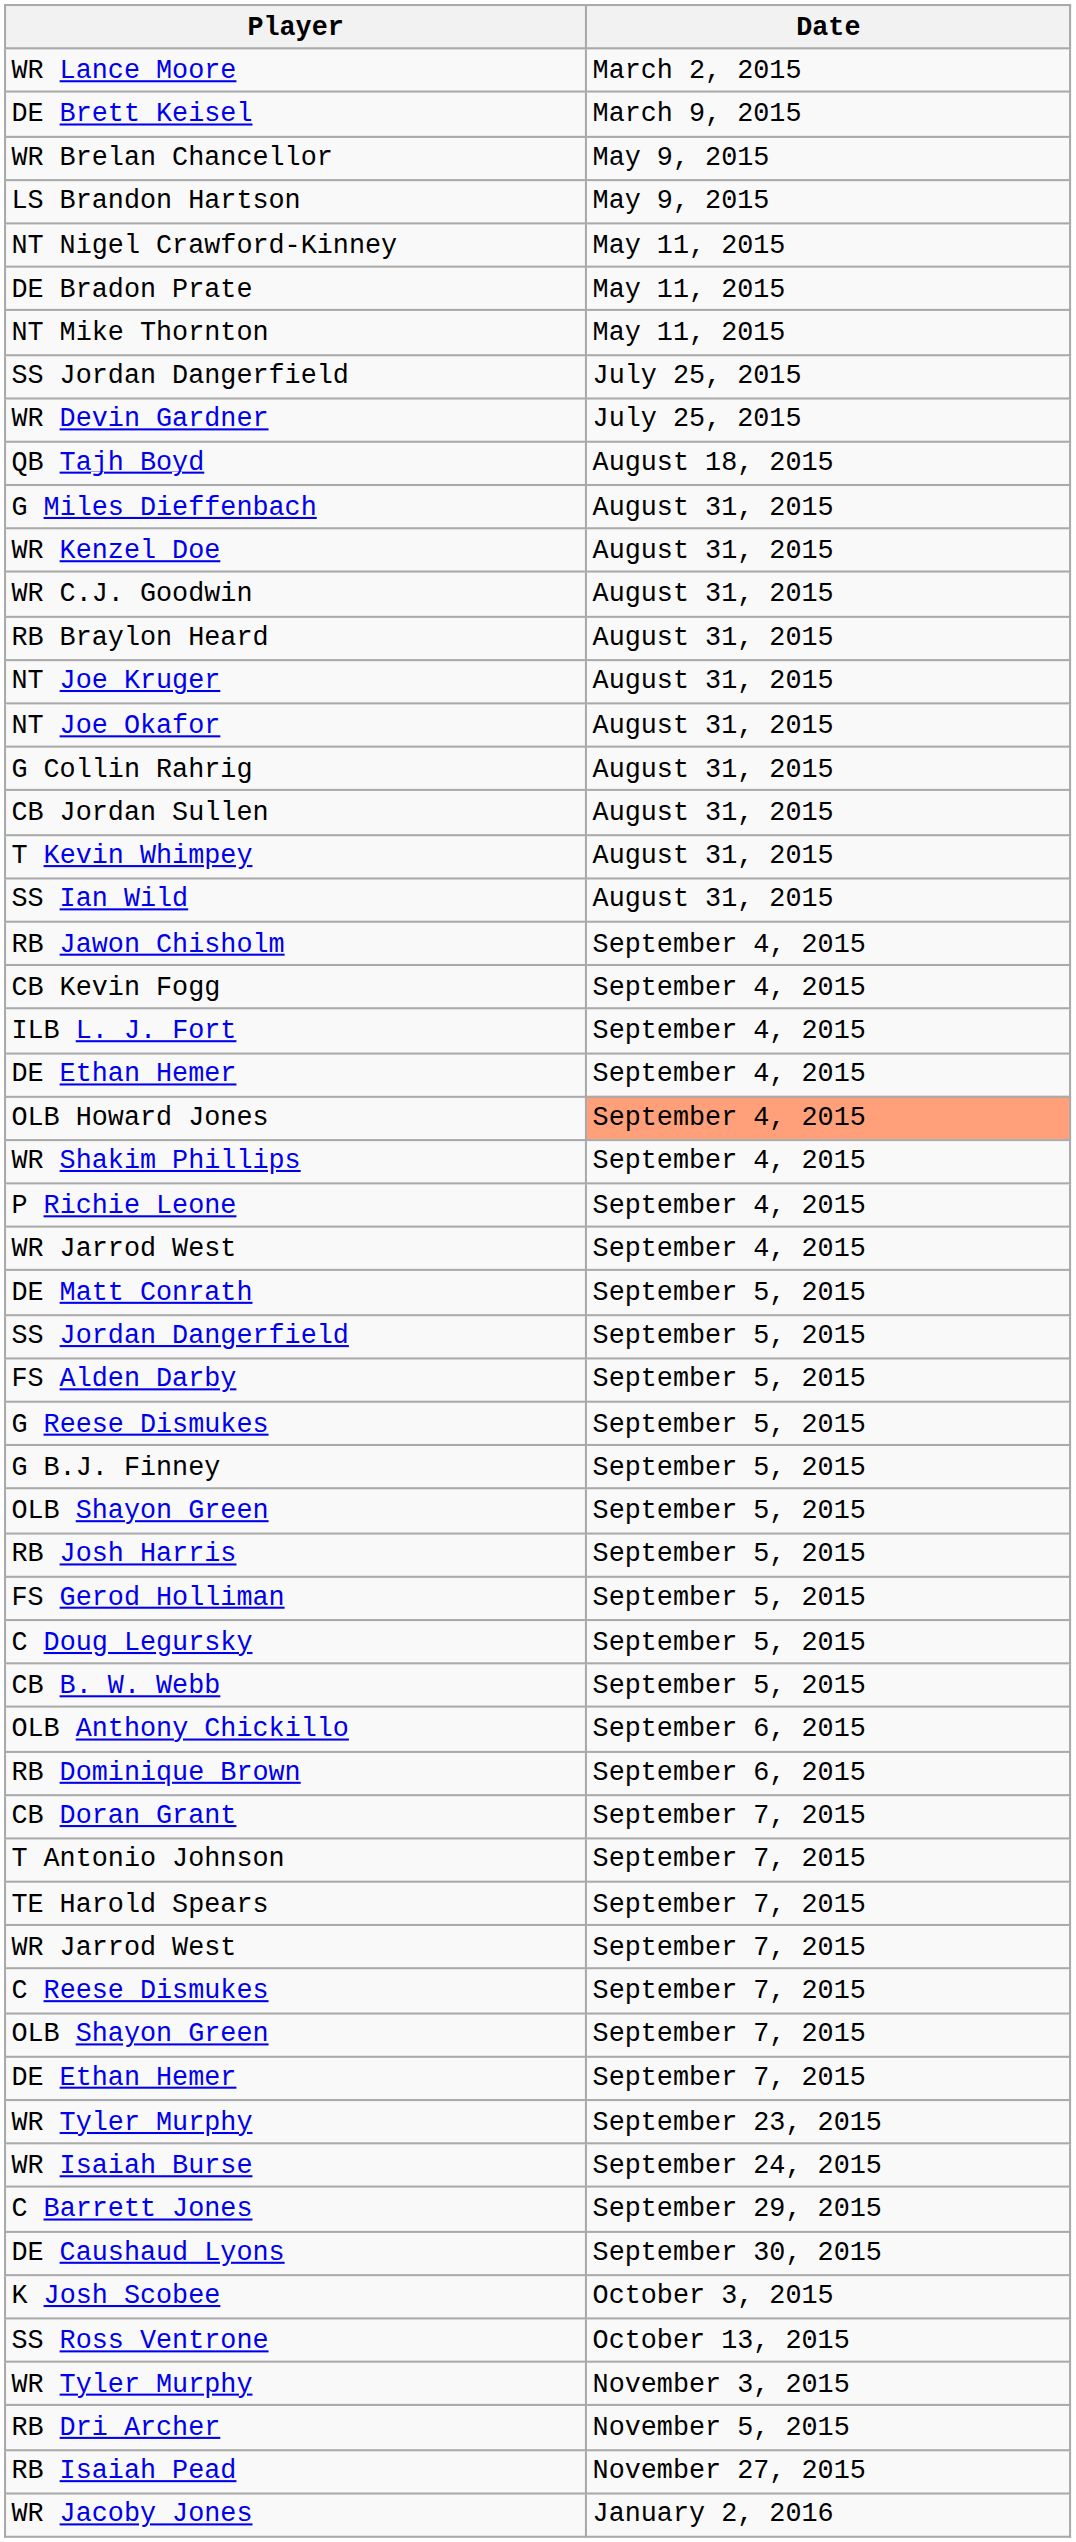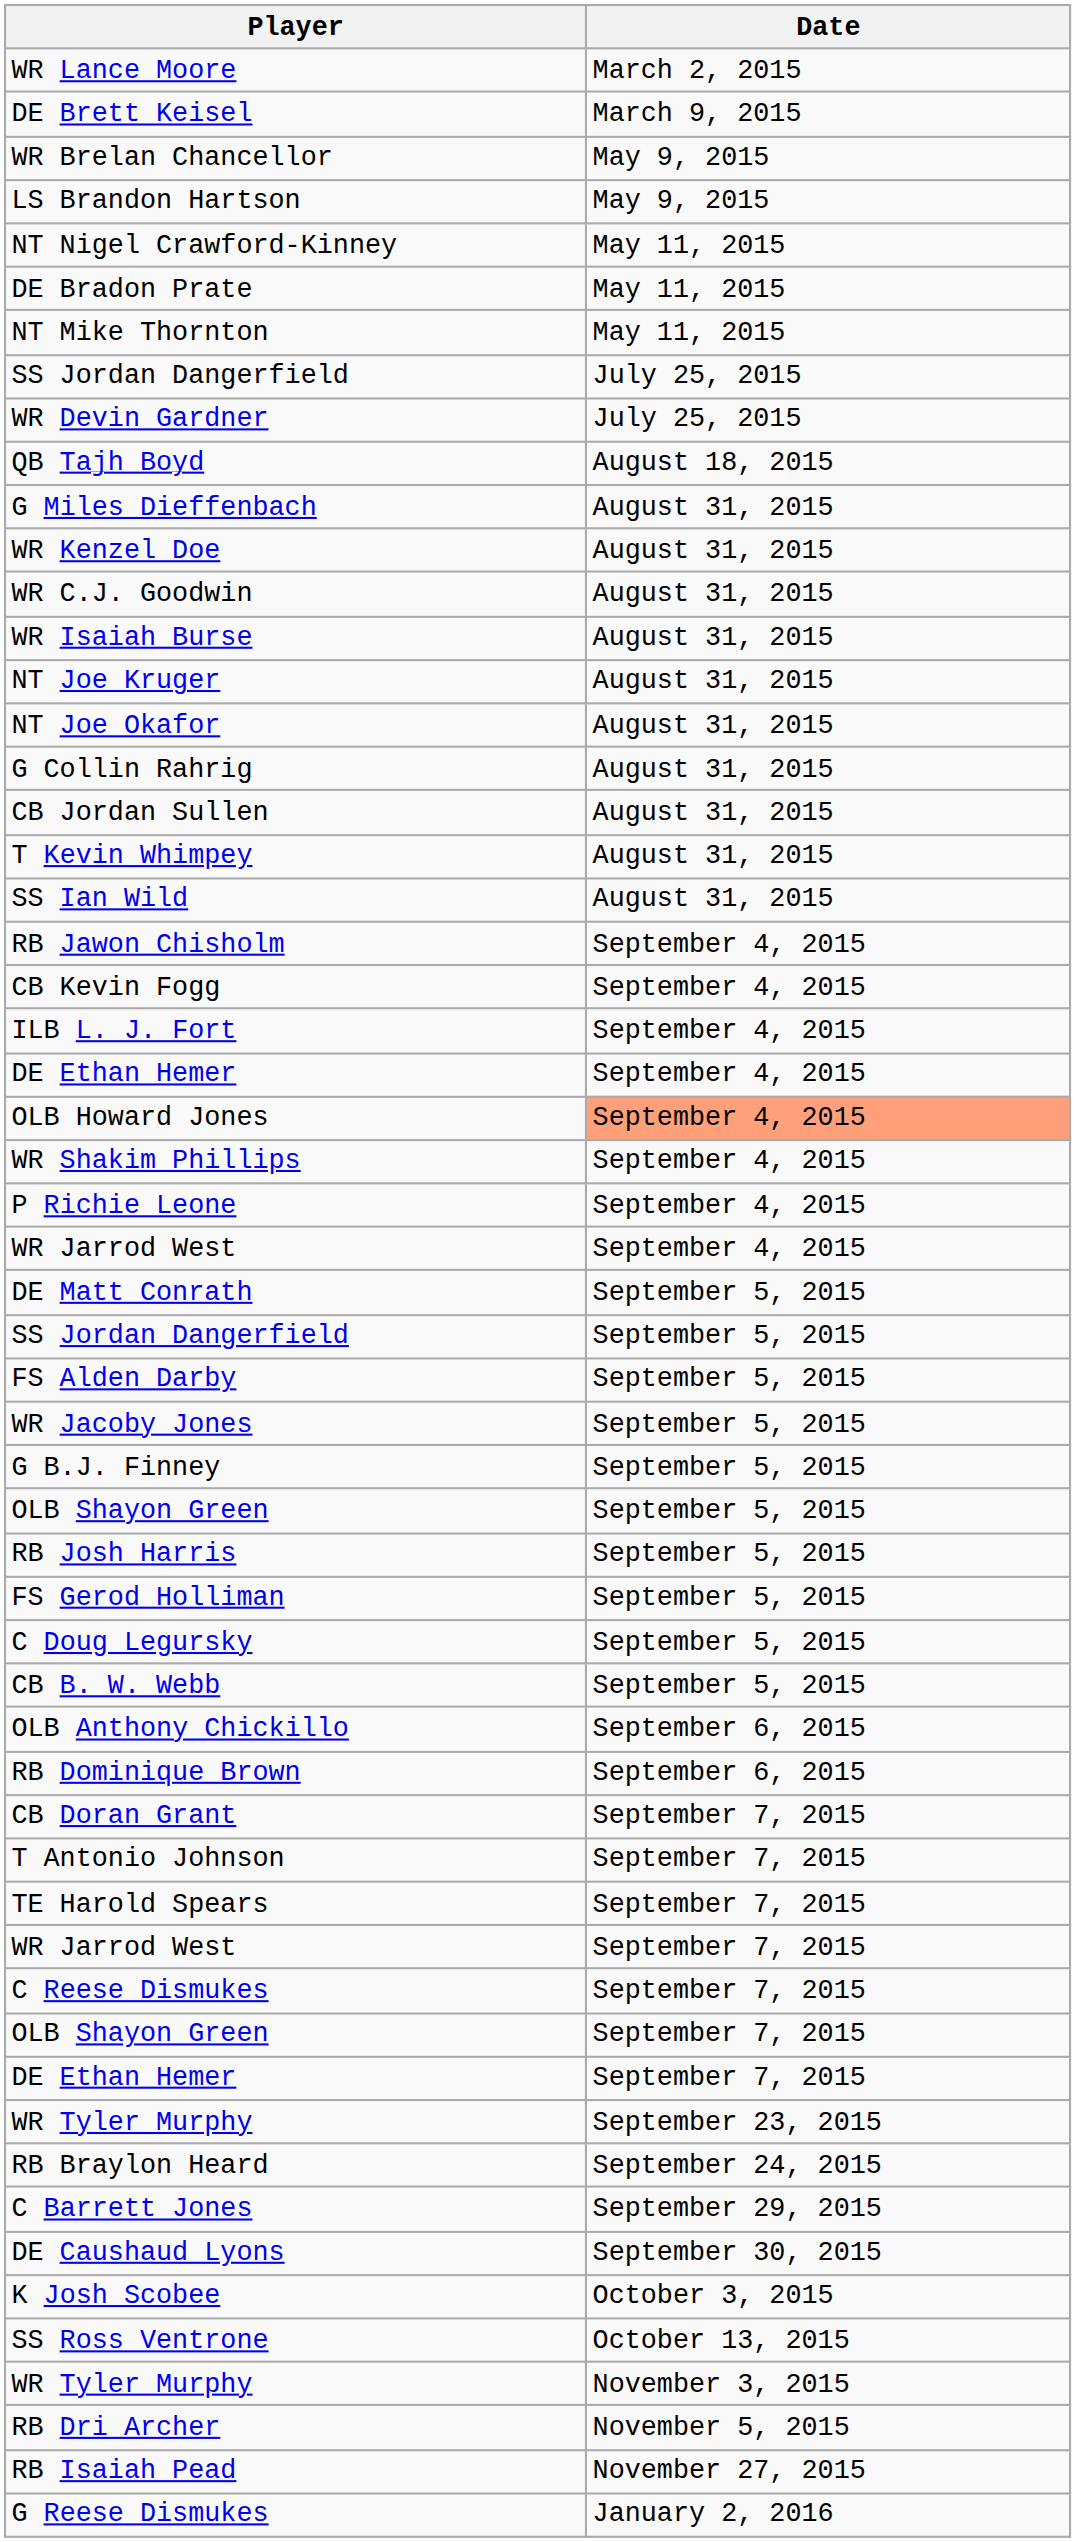(140, 638) RB Braylon Heard -> (132, 638) WR Isaiah Burse
(140, 1424) G Reese Dismukes -> (132, 1424) WR Jacoby Jones
(132, 2166) WR Isaiah Burse -> (140, 2166) RB Braylon Heard
(132, 2515) WR Jacoby Jones -> (140, 2515) G Reese Dismukes
